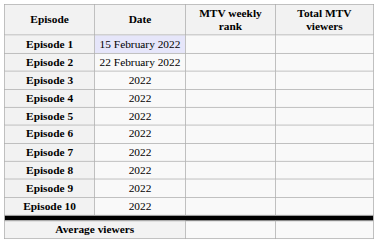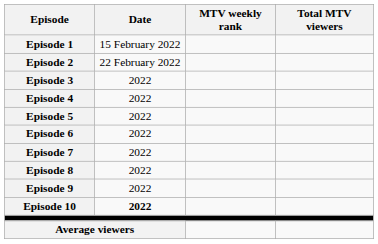(140, 44) lavender background -> (140, 44) no background
(140, 206) normal -> (140, 206) bold
